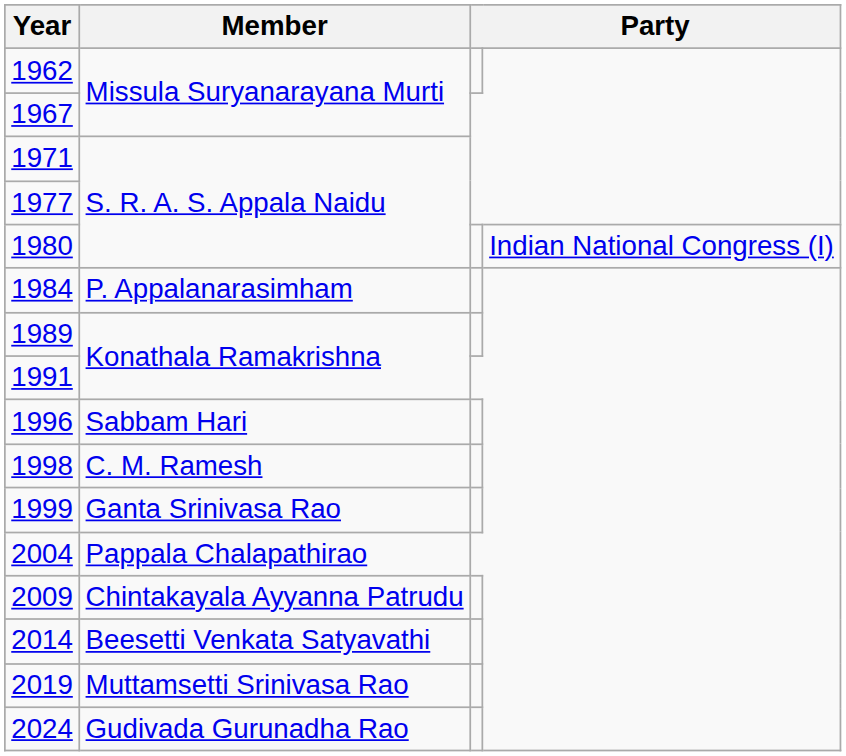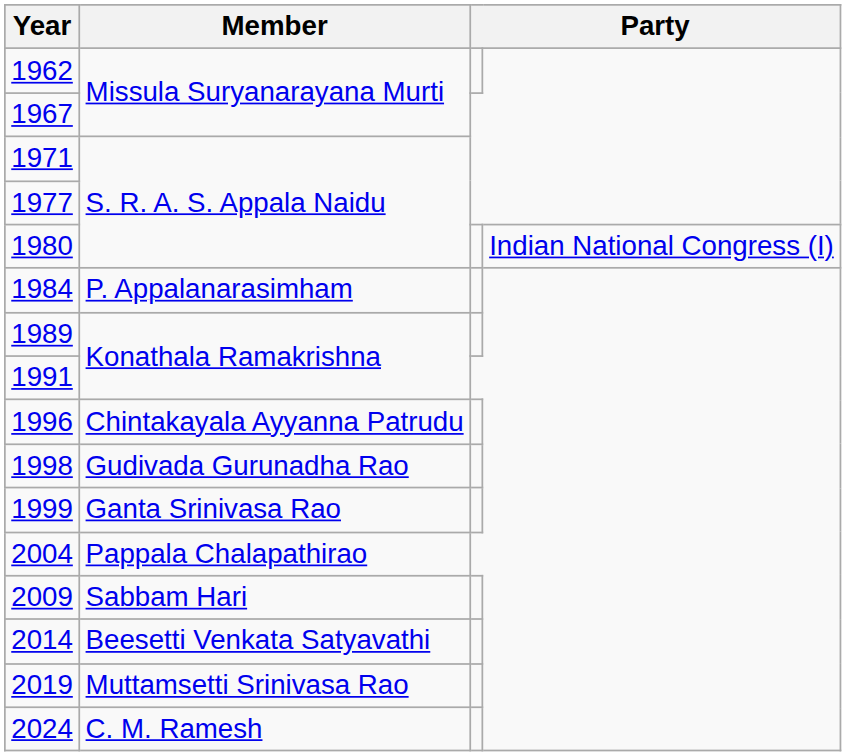(166, 421) Sabbam Hari -> (275, 421) Chintakayala Ayyanna Patrudu
(174, 465) C. M. Ramesh -> (247, 465) Gudivada Gurunadha Rao
(275, 597) Chintakayala Ayyanna Patrudu -> (166, 597) Sabbam Hari
(247, 728) Gudivada Gurunadha Rao -> (174, 728) C. M. Ramesh
